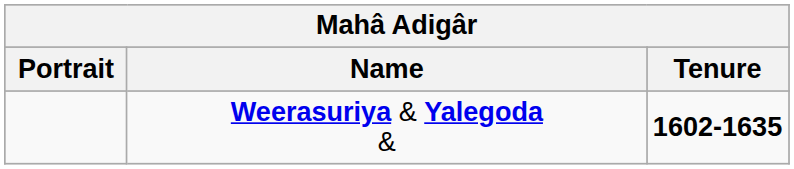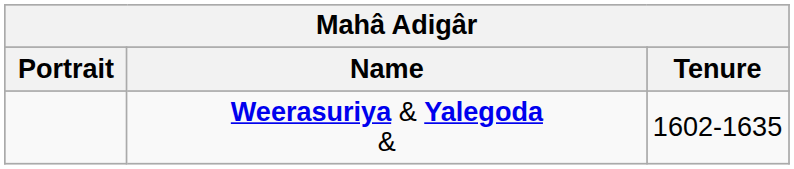(718, 126) bold -> (718, 126) normal
